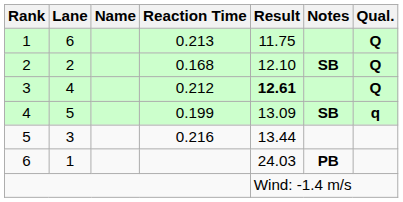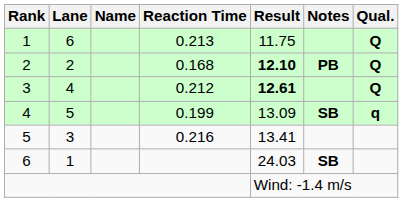(277, 64) normal -> (277, 64) bold
(328, 64) SB -> (328, 64) PB
(277, 137) 13.44 -> (277, 137) 13.41
(328, 161) PB -> (328, 161) SB
